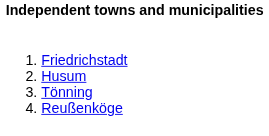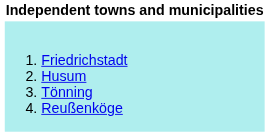(135, 85) no background -> (135, 85) paleturquoise background
